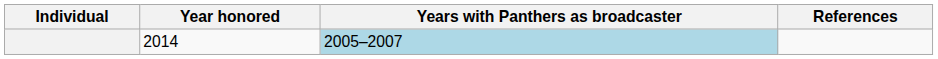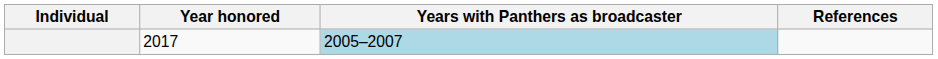(161, 41) 2014 -> (161, 41) 2017
